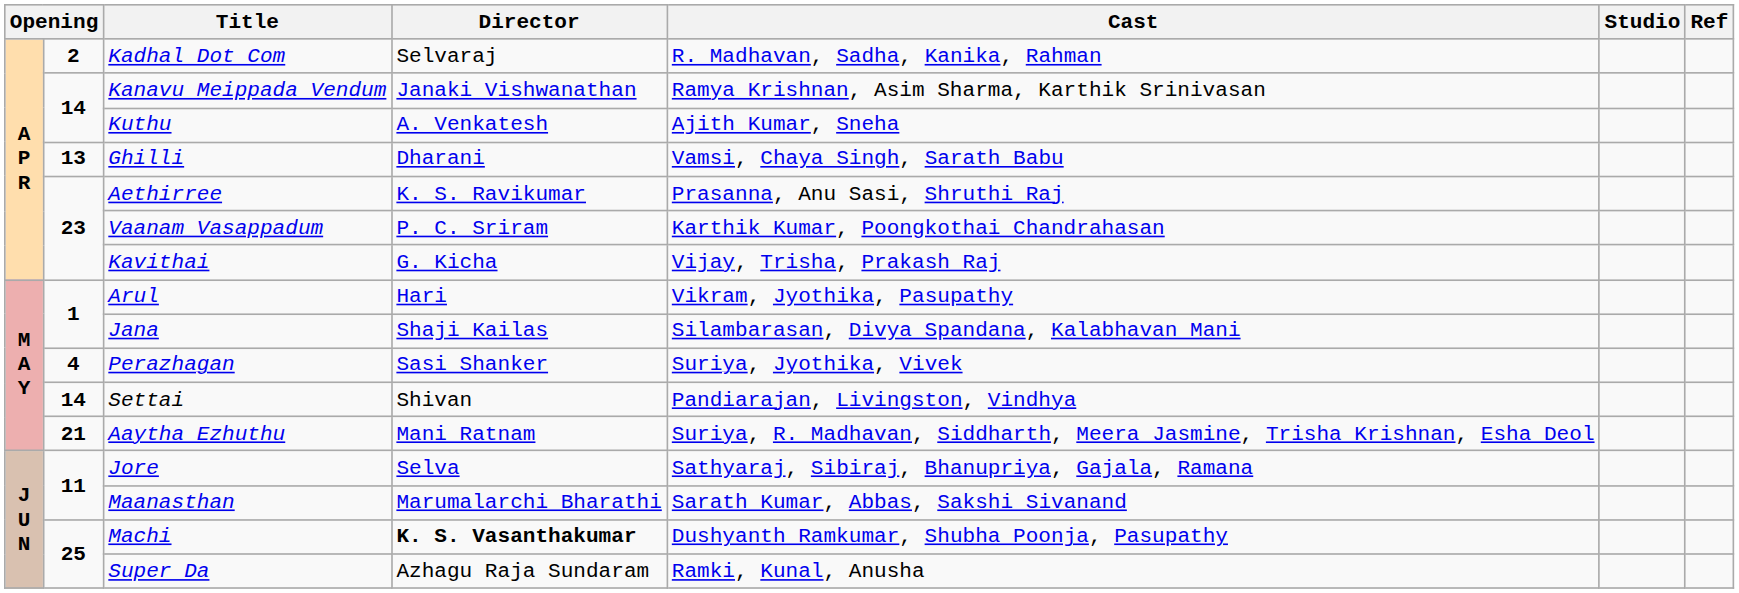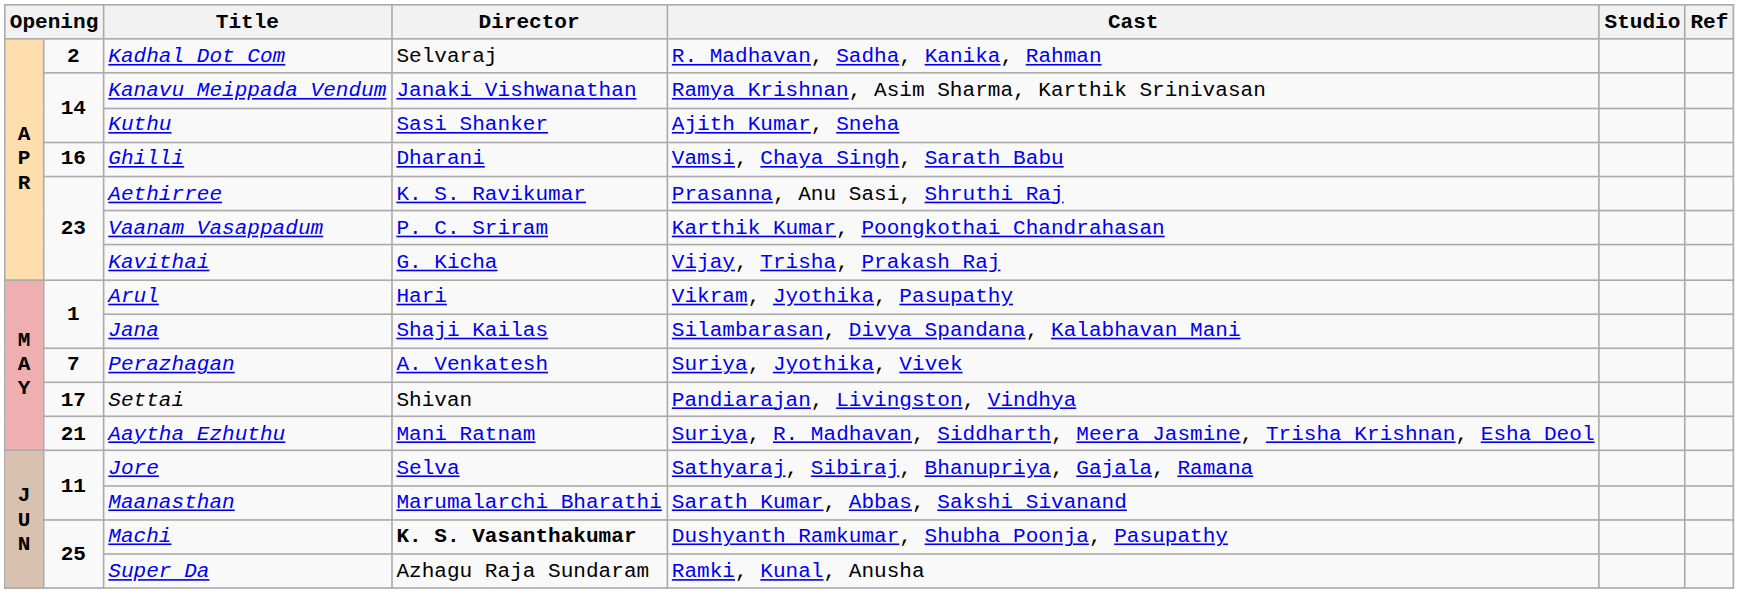(472, 125) A. Venkatesh -> (472, 125) Sasi Shanker
(73, 159) 13 -> (73, 159) 16
(73, 365) 4 -> (73, 365) 7
(472, 365) Sasi Shanker -> (472, 365) A. Venkatesh
(73, 400) 14 -> (73, 400) 17
